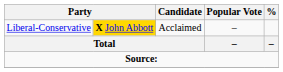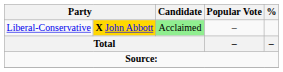(180, 28) no background -> (180, 28) lightgreen background
